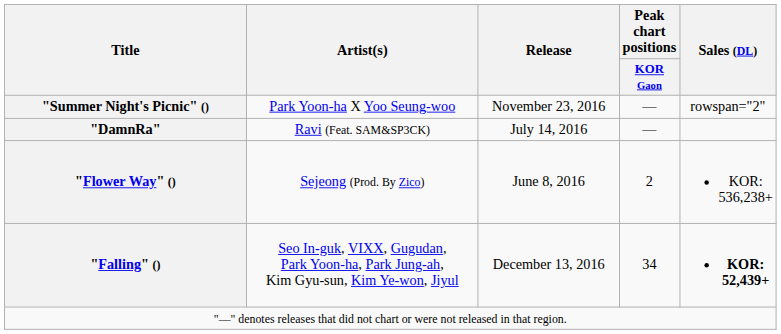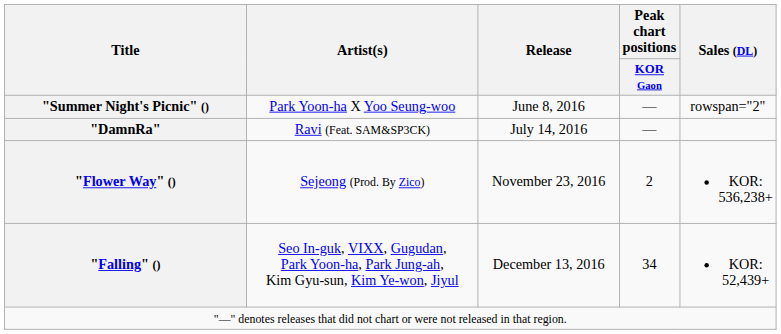(549, 106) November 23, 2016 -> (549, 106) June 8, 2016
(549, 182) June 8, 2016 -> (549, 182) November 23, 2016
(728, 273) bold -> (728, 273) normal
